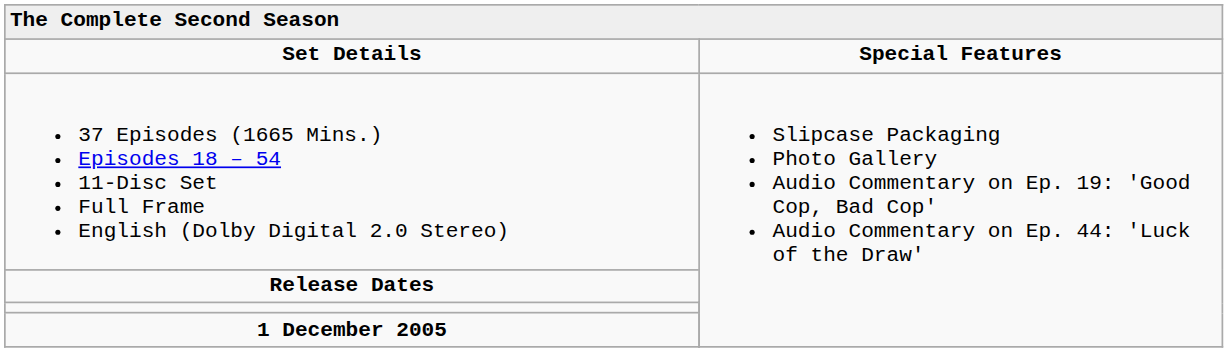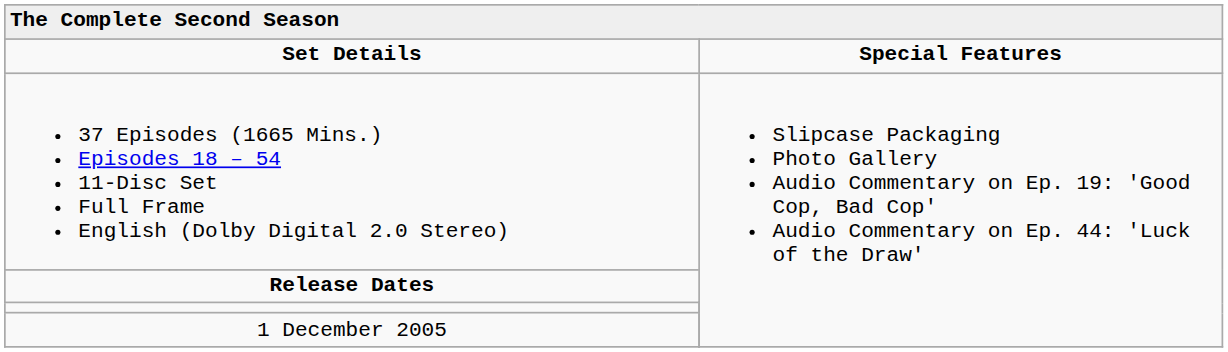(352, 331) bold -> (352, 331) normal
